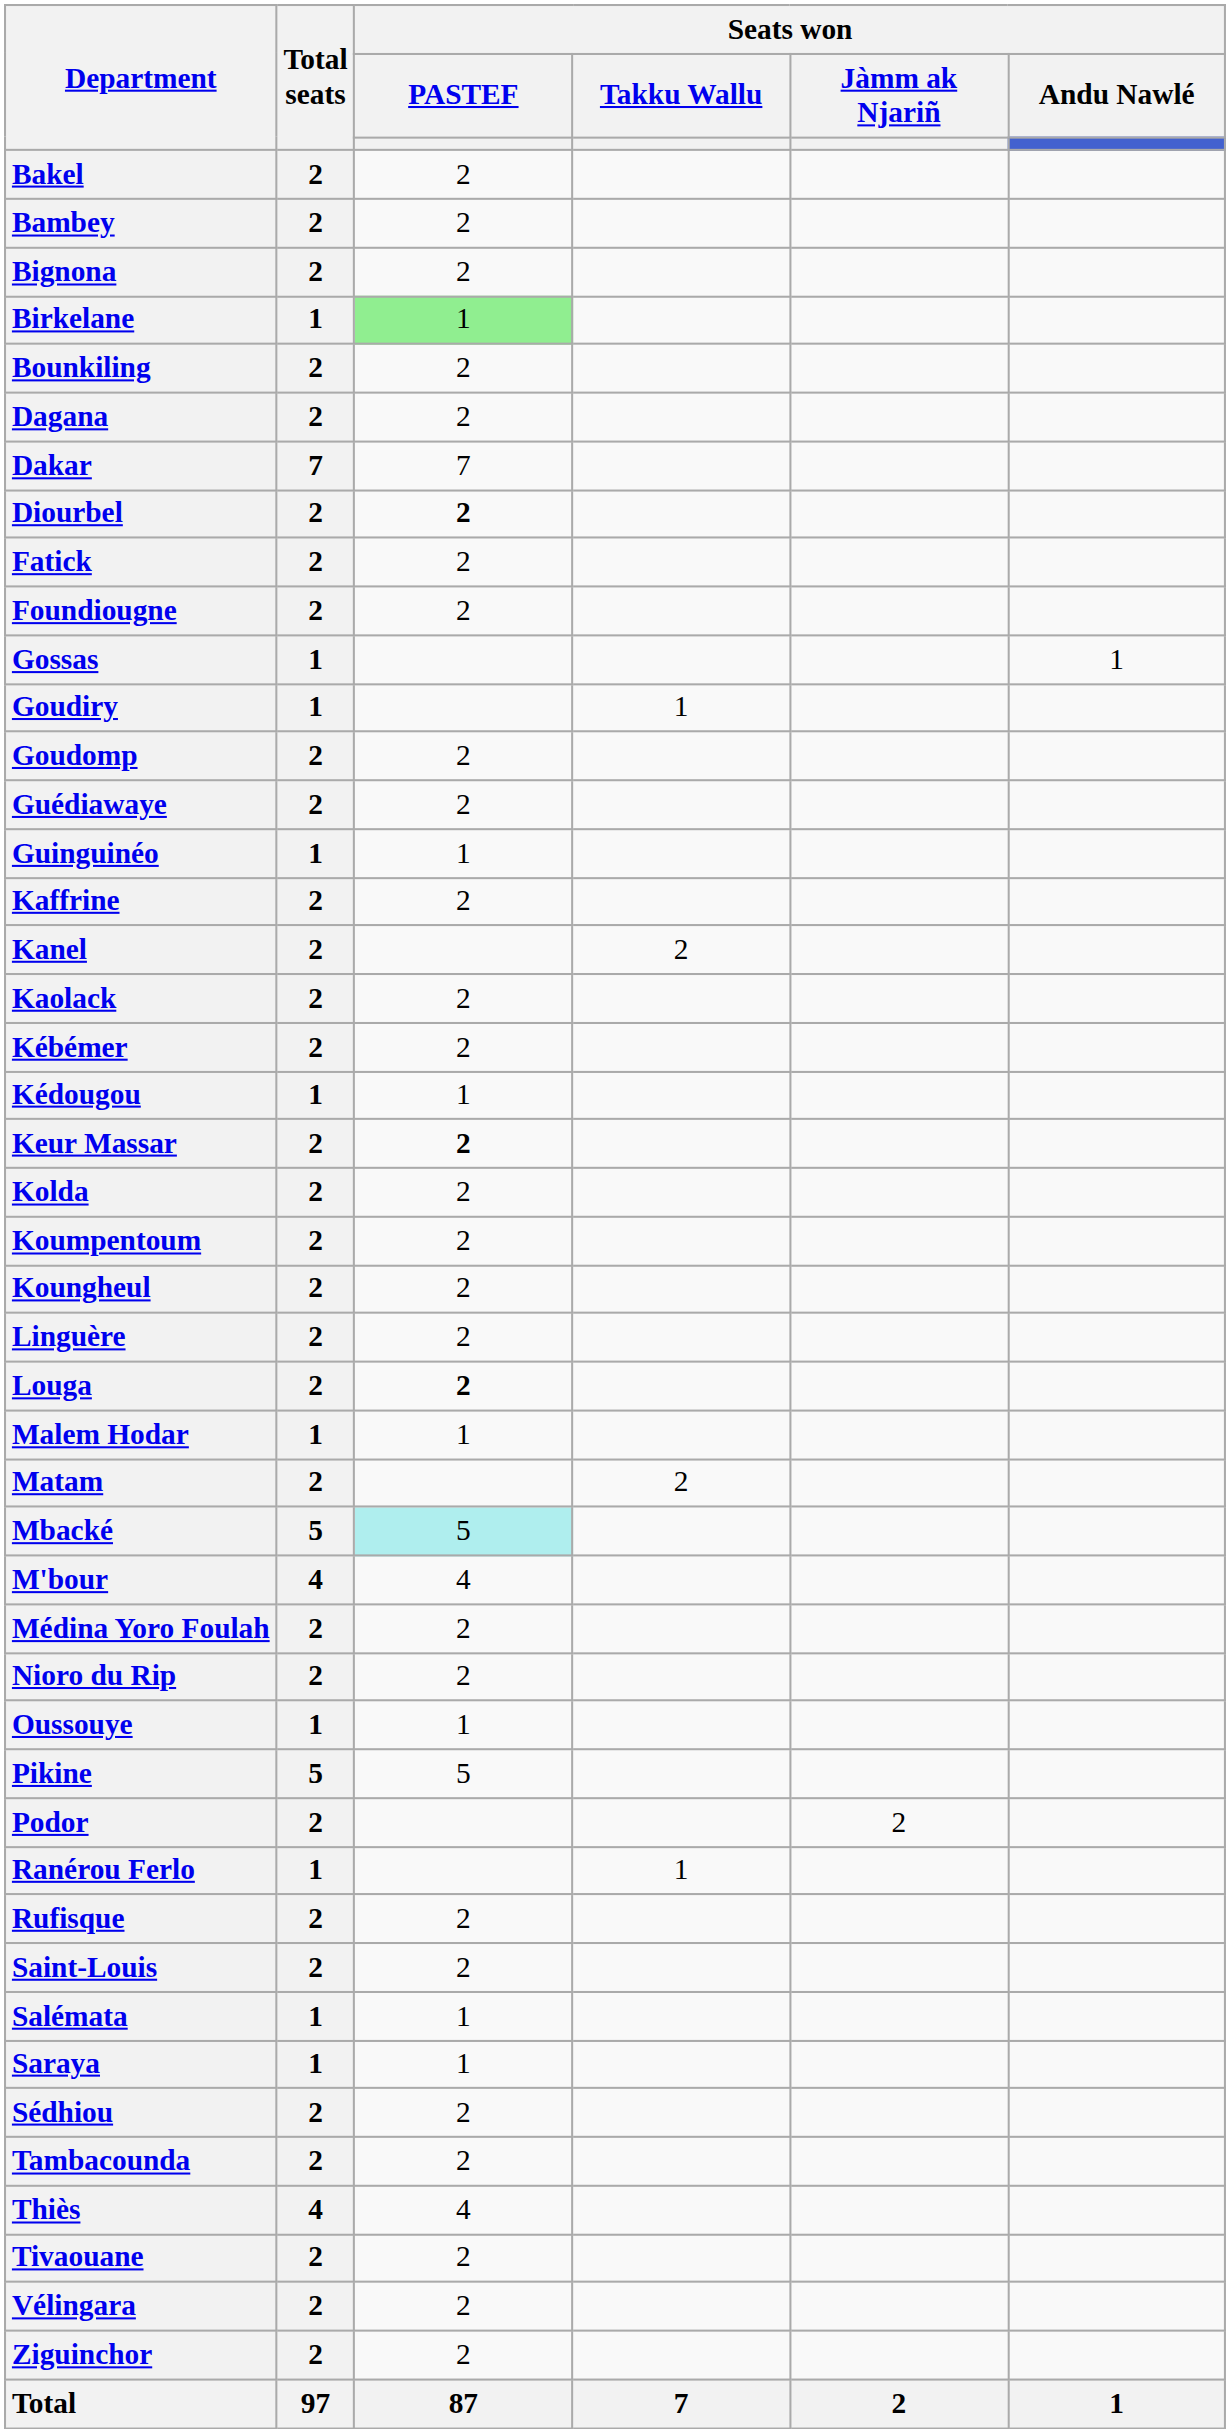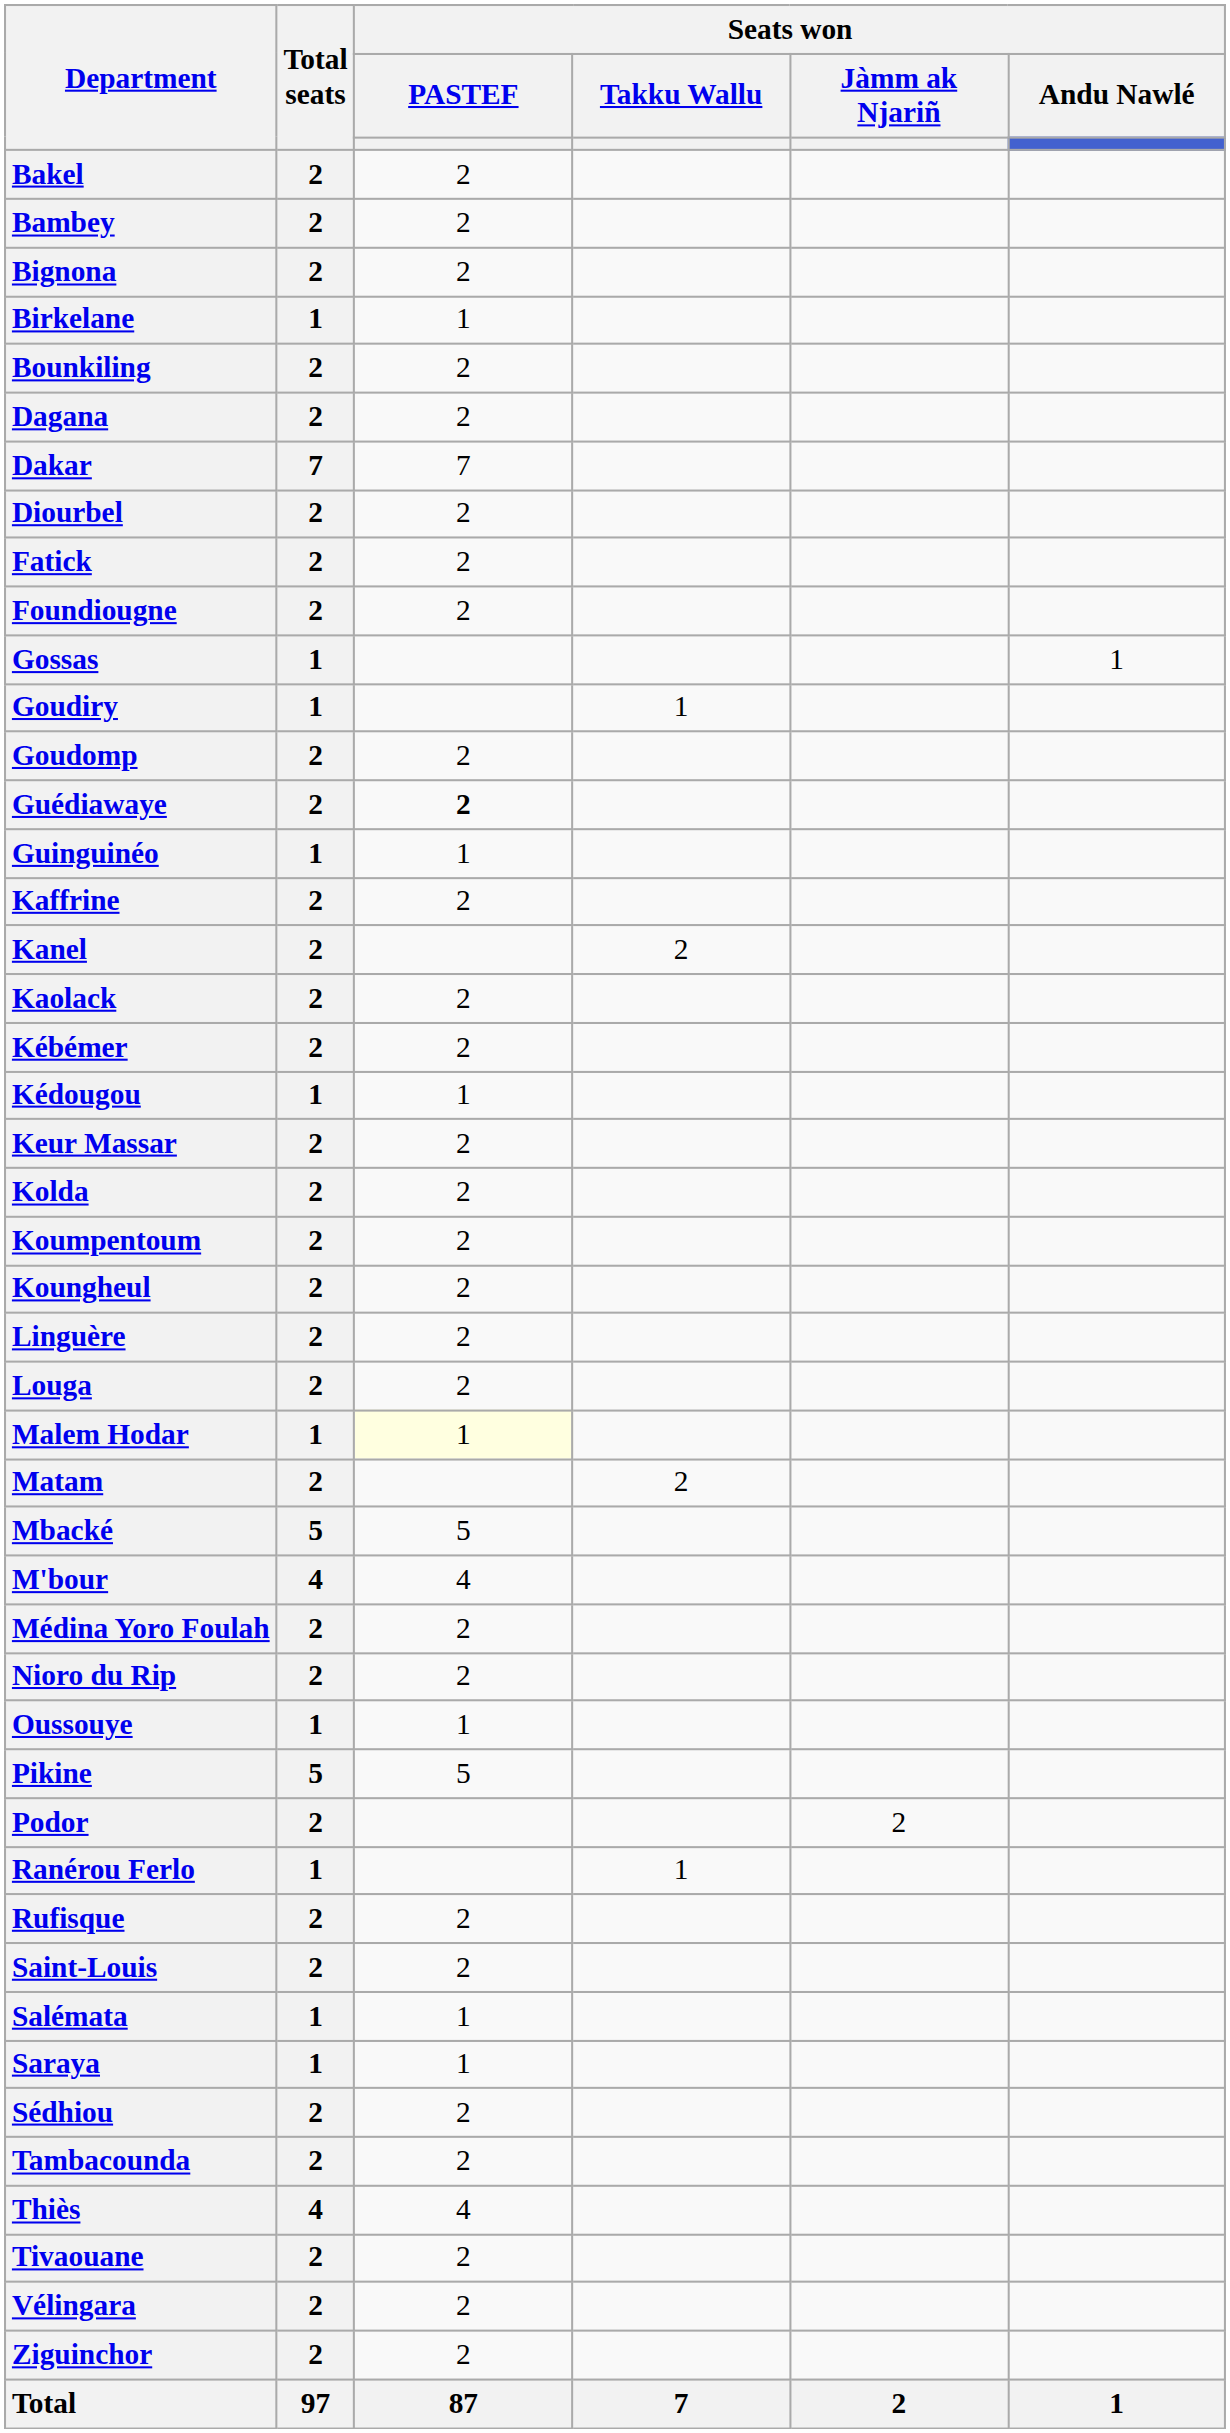(463, 319) lightgreen background -> (463, 319) no background
(463, 513) bold -> (463, 513) normal
(463, 804) normal -> (463, 804) bold
(463, 1143) bold -> (463, 1143) normal
(463, 1385) bold -> (463, 1385) normal
(463, 1434) no background -> (463, 1434) lightyellow background
(463, 1531) paleturquoise background -> (463, 1531) no background
